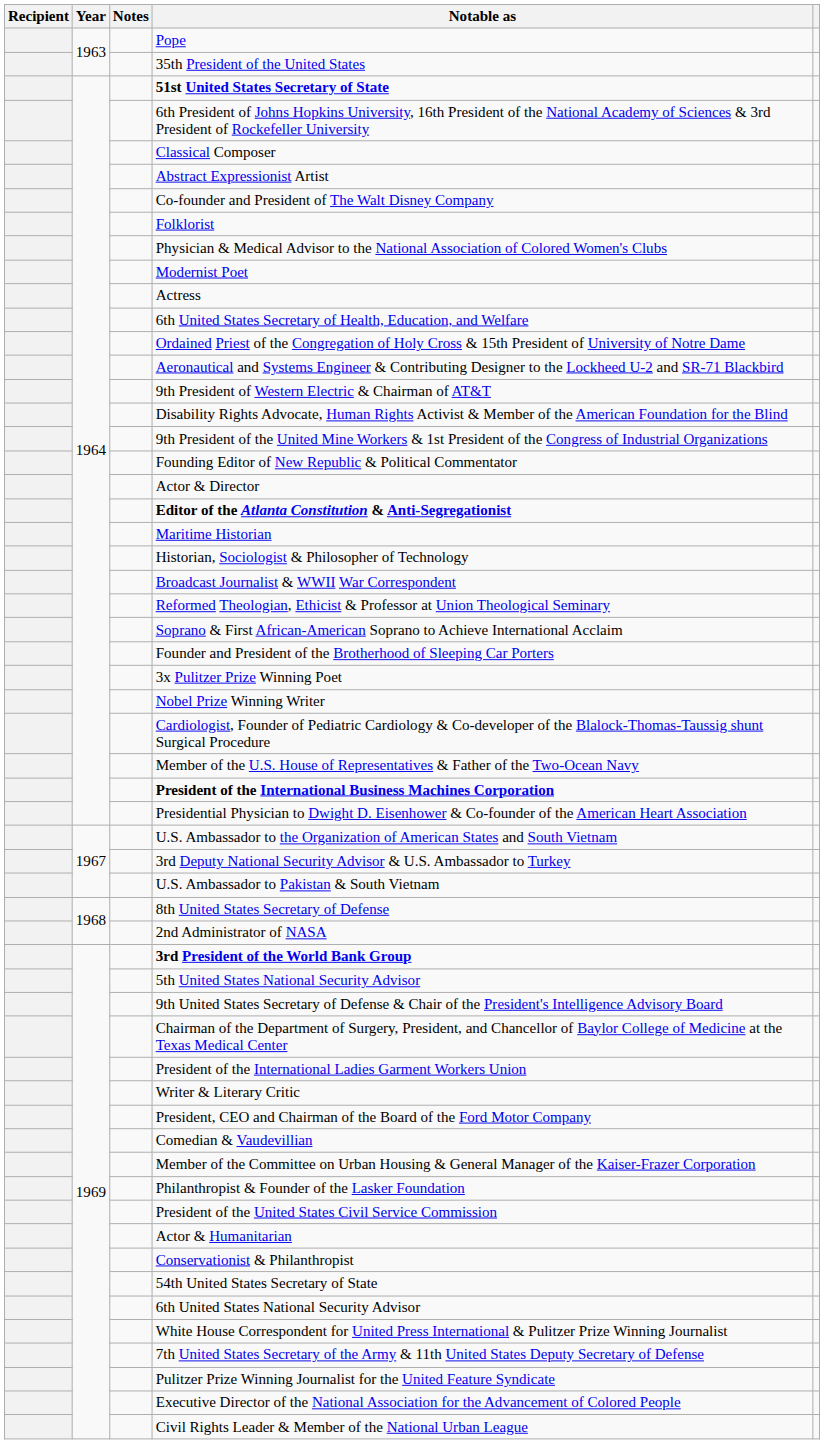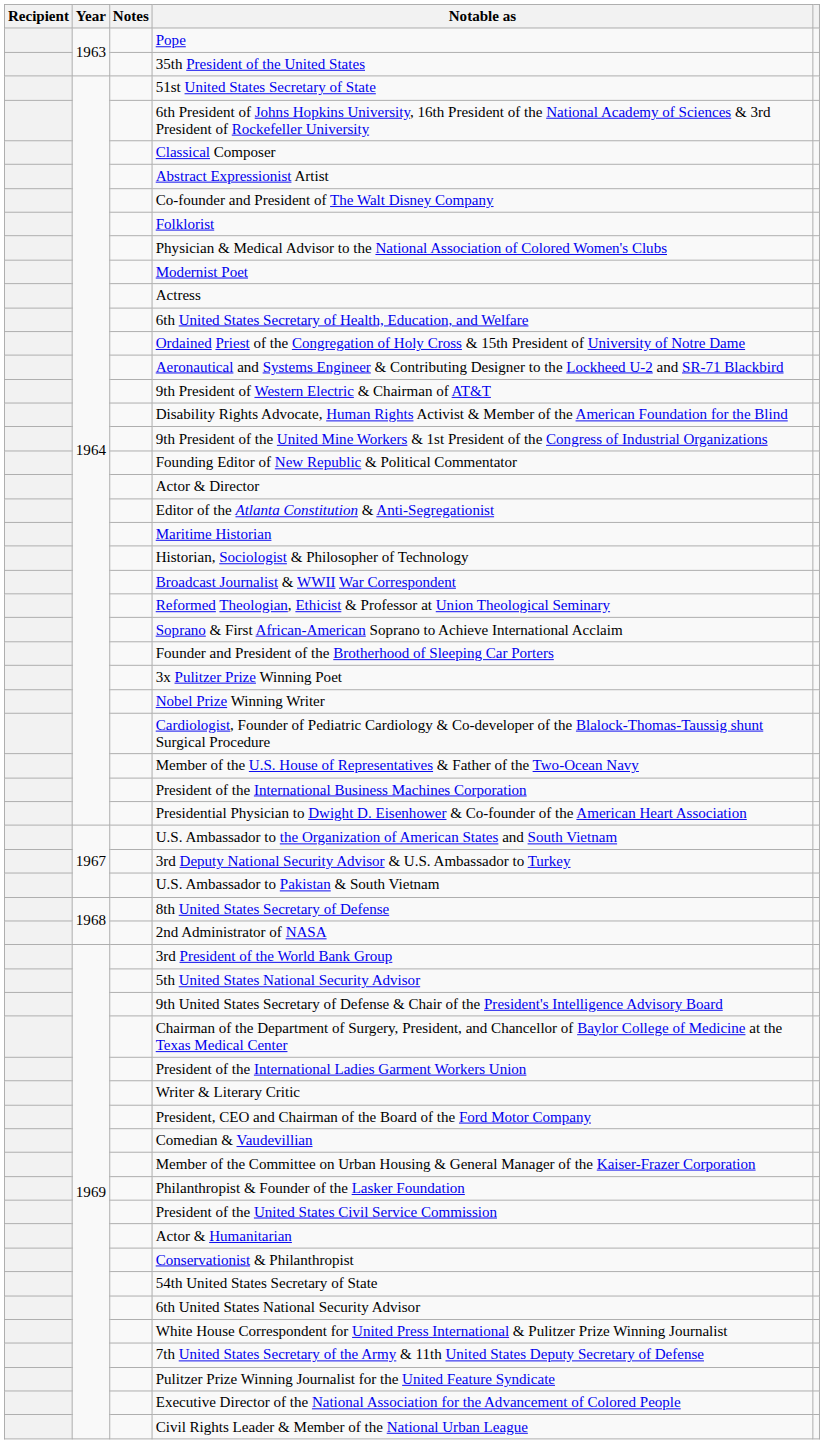(272, 87) bold -> (266, 87) normal
(333, 510) bold -> (325, 510) normal
(355, 789) bold -> (341, 789) normal
(284, 956) bold -> (274, 956) normal
